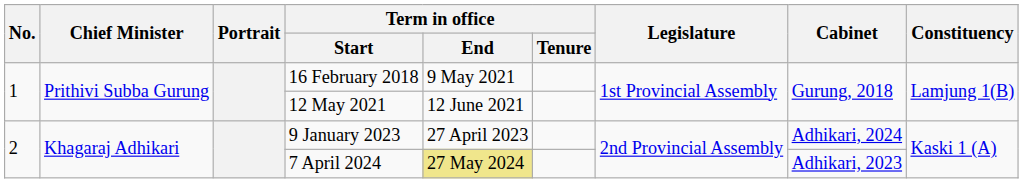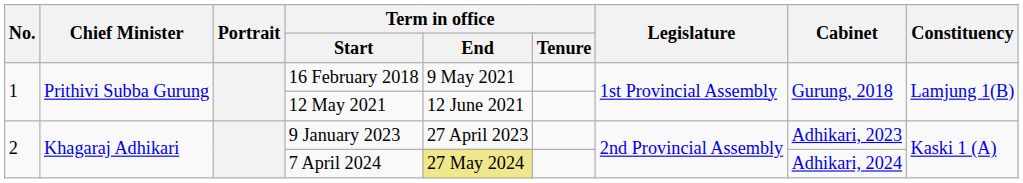(847, 134) Adhikari, 2024 -> (847, 134) Adhikari, 2023
(847, 163) Adhikari, 2023 -> (847, 163) Adhikari, 2024
